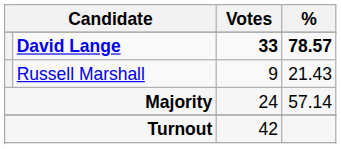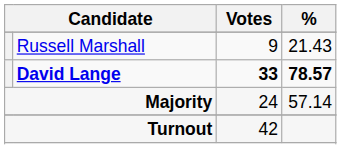rows swapped: (69, 46) <-> (81, 74)
